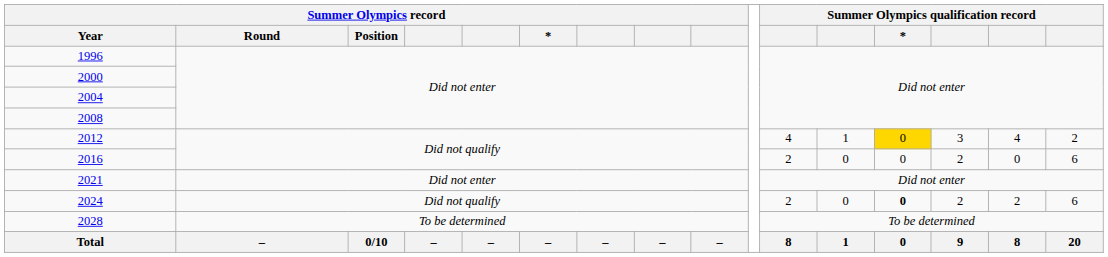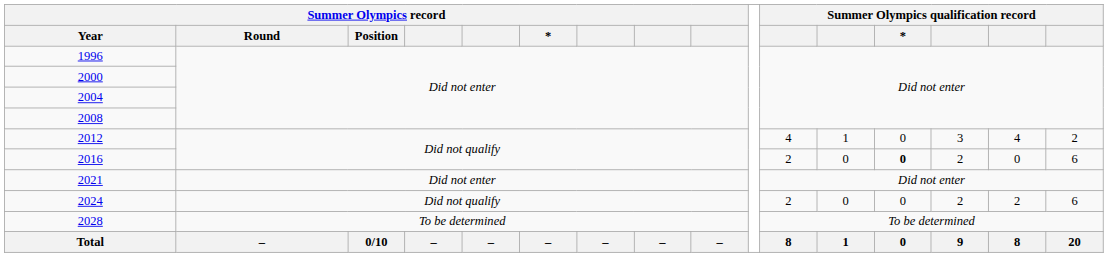(903, 139) gold background -> (903, 139) no background
(903, 159) normal -> (903, 159) bold
(903, 201) bold -> (903, 201) normal
